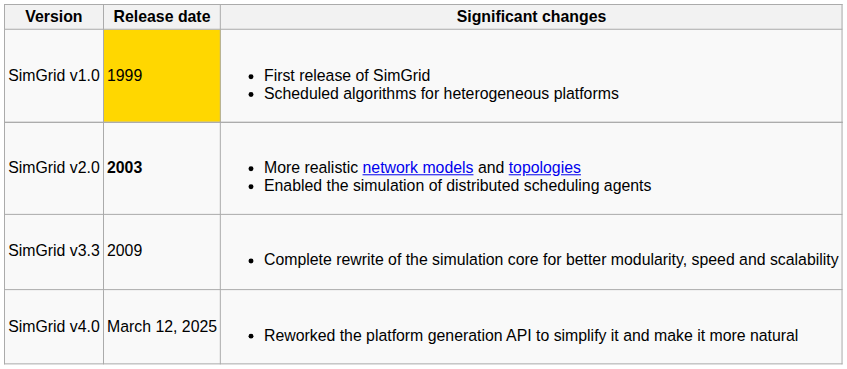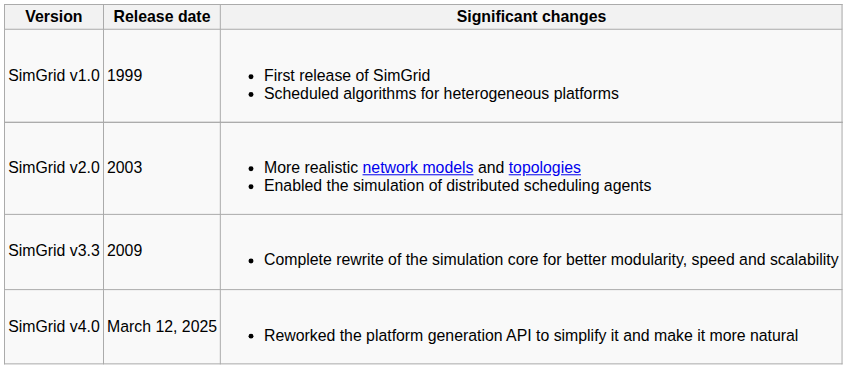(125, 75) gold background -> (125, 75) no background
(125, 168) bold -> (125, 168) normal
